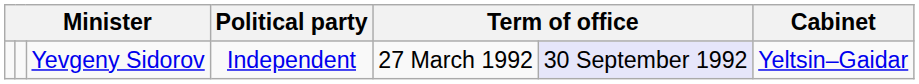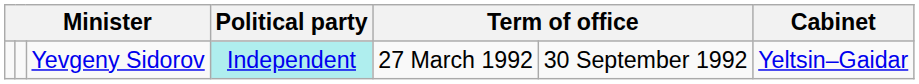(291, 59) no background -> (291, 59) paleturquoise background
(646, 59) lavender background -> (646, 59) no background
